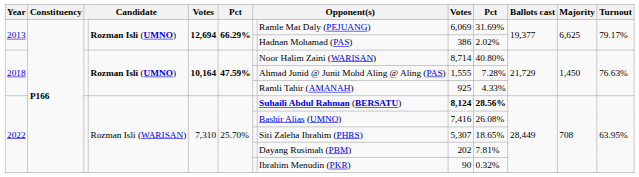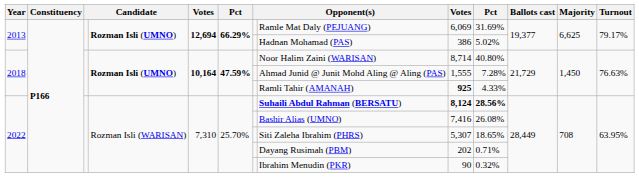(488, 42) 2.02% -> (488, 42) 5.02%
(464, 88) normal -> (464, 88) bold
(488, 149) 7.81% -> (488, 149) 0.71%
